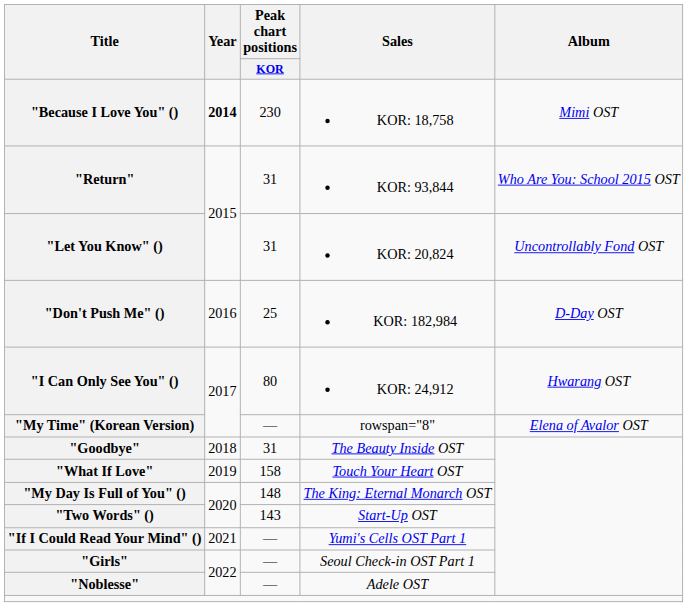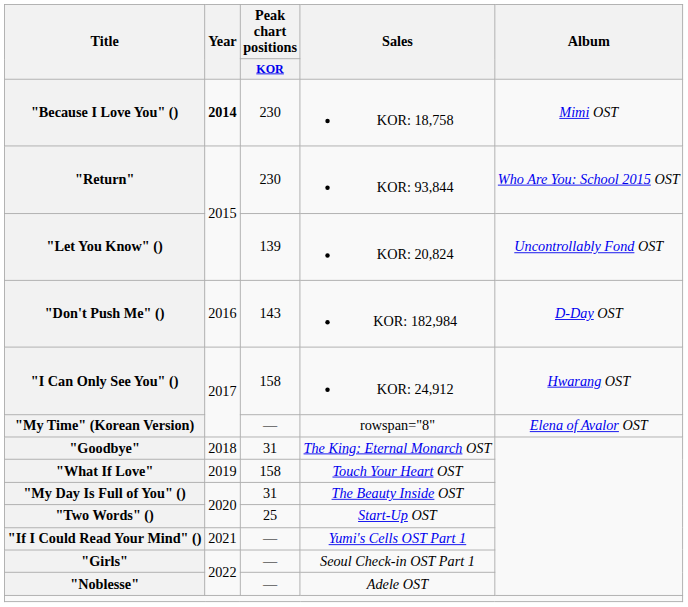(270, 179) 31 -> (270, 179) 230
(270, 246) 31 -> (270, 246) 139
(270, 313) 25 -> (270, 313) 143
(270, 380) 80 -> (270, 380) 158
(397, 448) The Beauty Inside OST -> (397, 448) The King: Eternal Monarch OST
(270, 493) 148 -> (270, 493) 31
(397, 493) The King: Eternal Monarch OST -> (397, 493) The Beauty Inside OST
(270, 516) 143 -> (270, 516) 25
